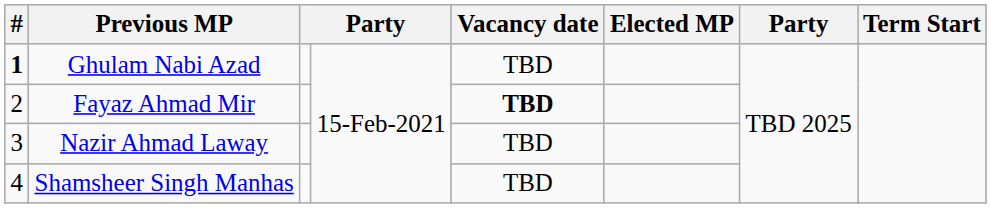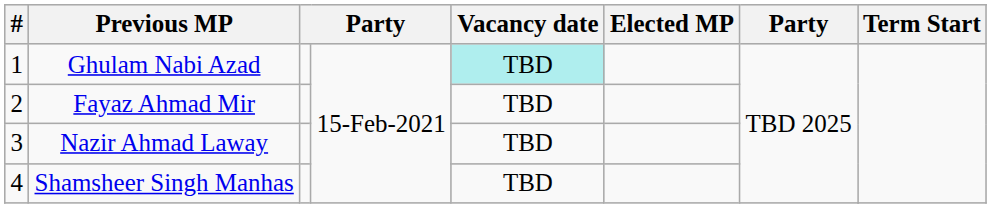(17, 63) bold -> (17, 63) normal
(528, 63) no background -> (528, 63) paleturquoise background
(528, 103) bold -> (528, 103) normal
